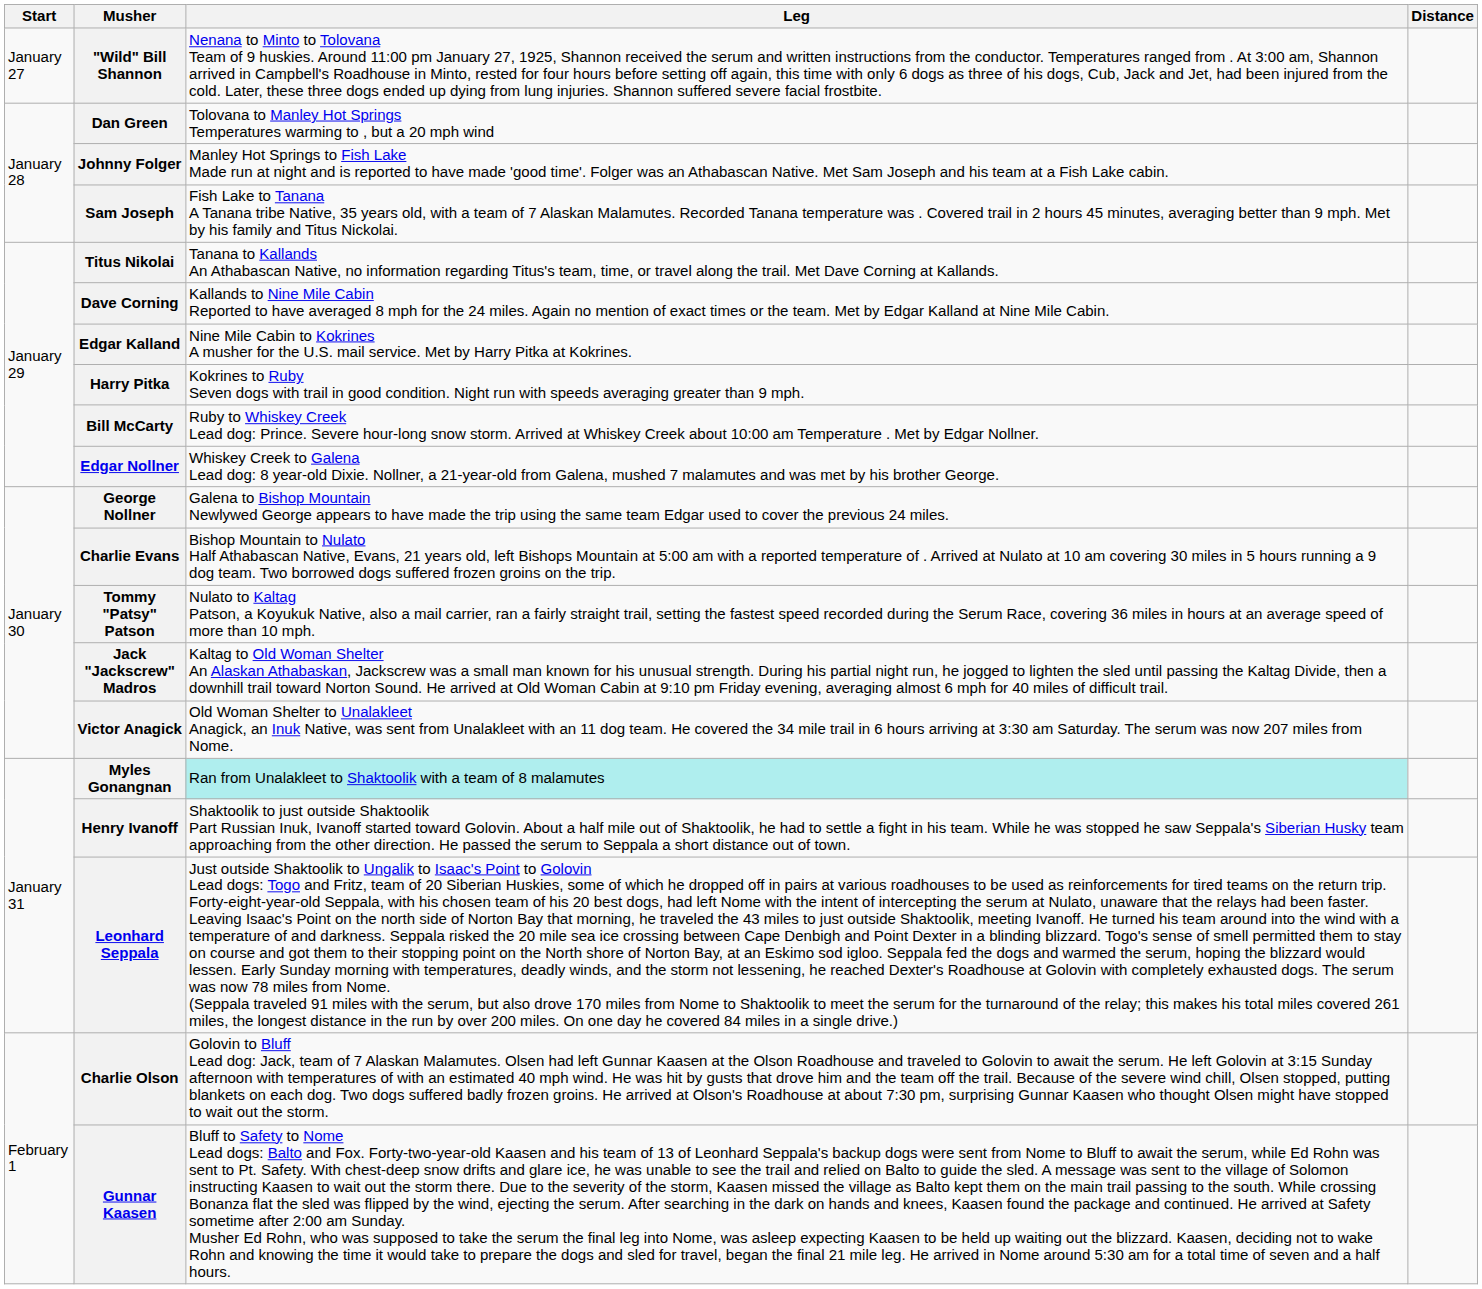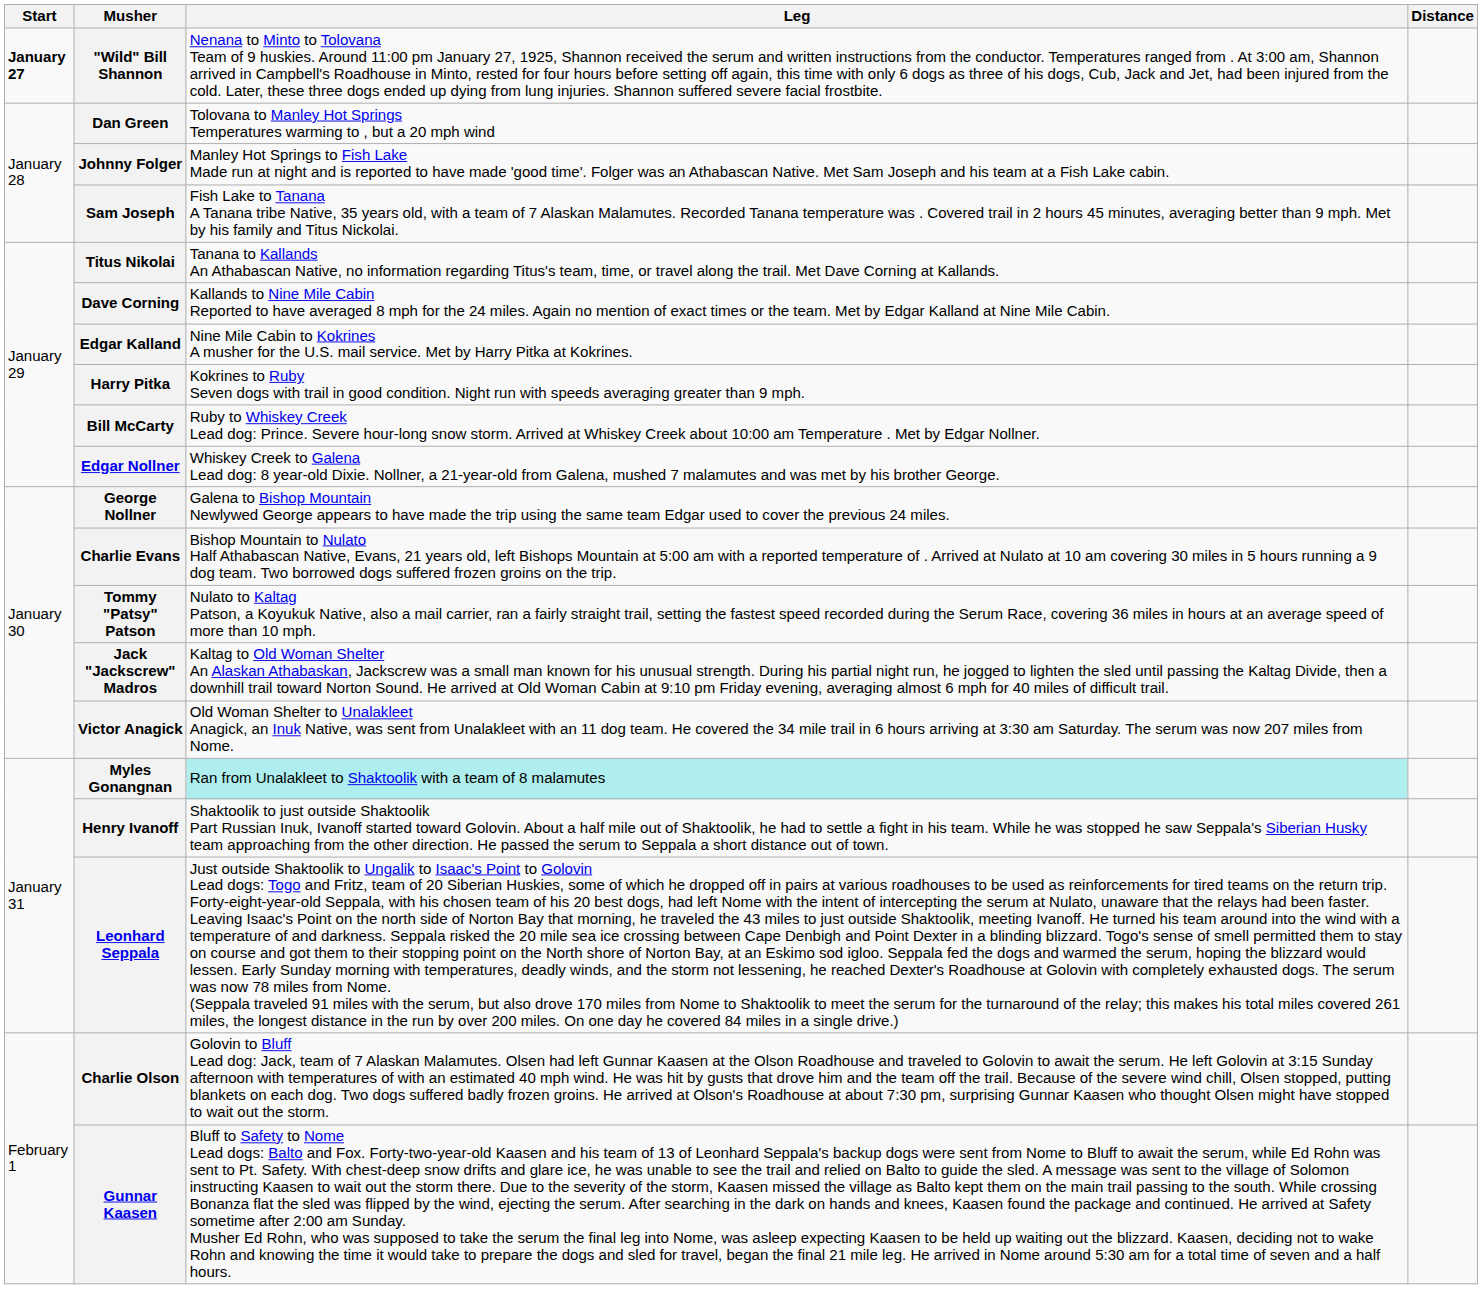(35, 65) normal -> (37, 65) bold
